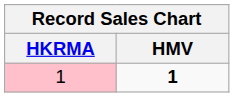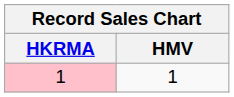(173, 77) bold -> (173, 77) normal
